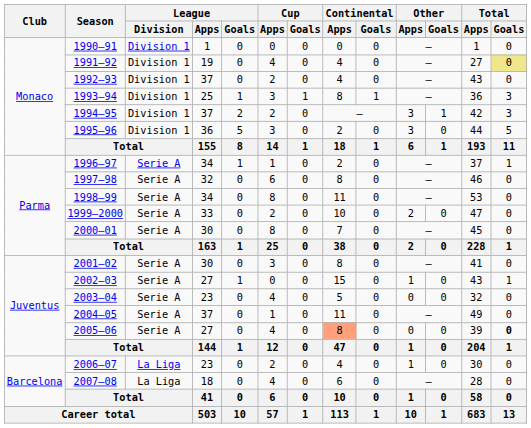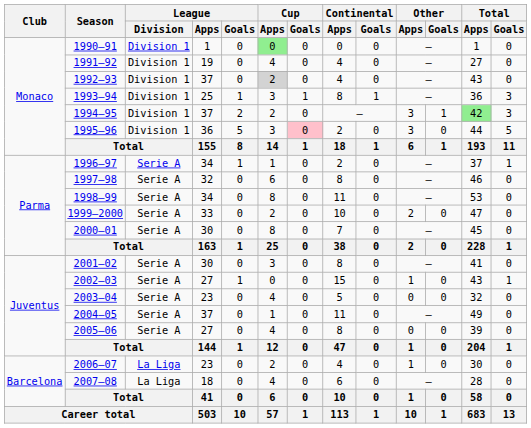(272, 46) no background -> (272, 46) lightgreen background
(509, 63) khaki background -> (509, 63) no background
(272, 80) no background -> (272, 80) lightgrey background
(476, 113) no background -> (476, 113) lightgreen background
(305, 130) no background -> (305, 130) pink background
(340, 331) lightsalmon background -> (340, 331) no background
(509, 331) bold -> (509, 331) normal
